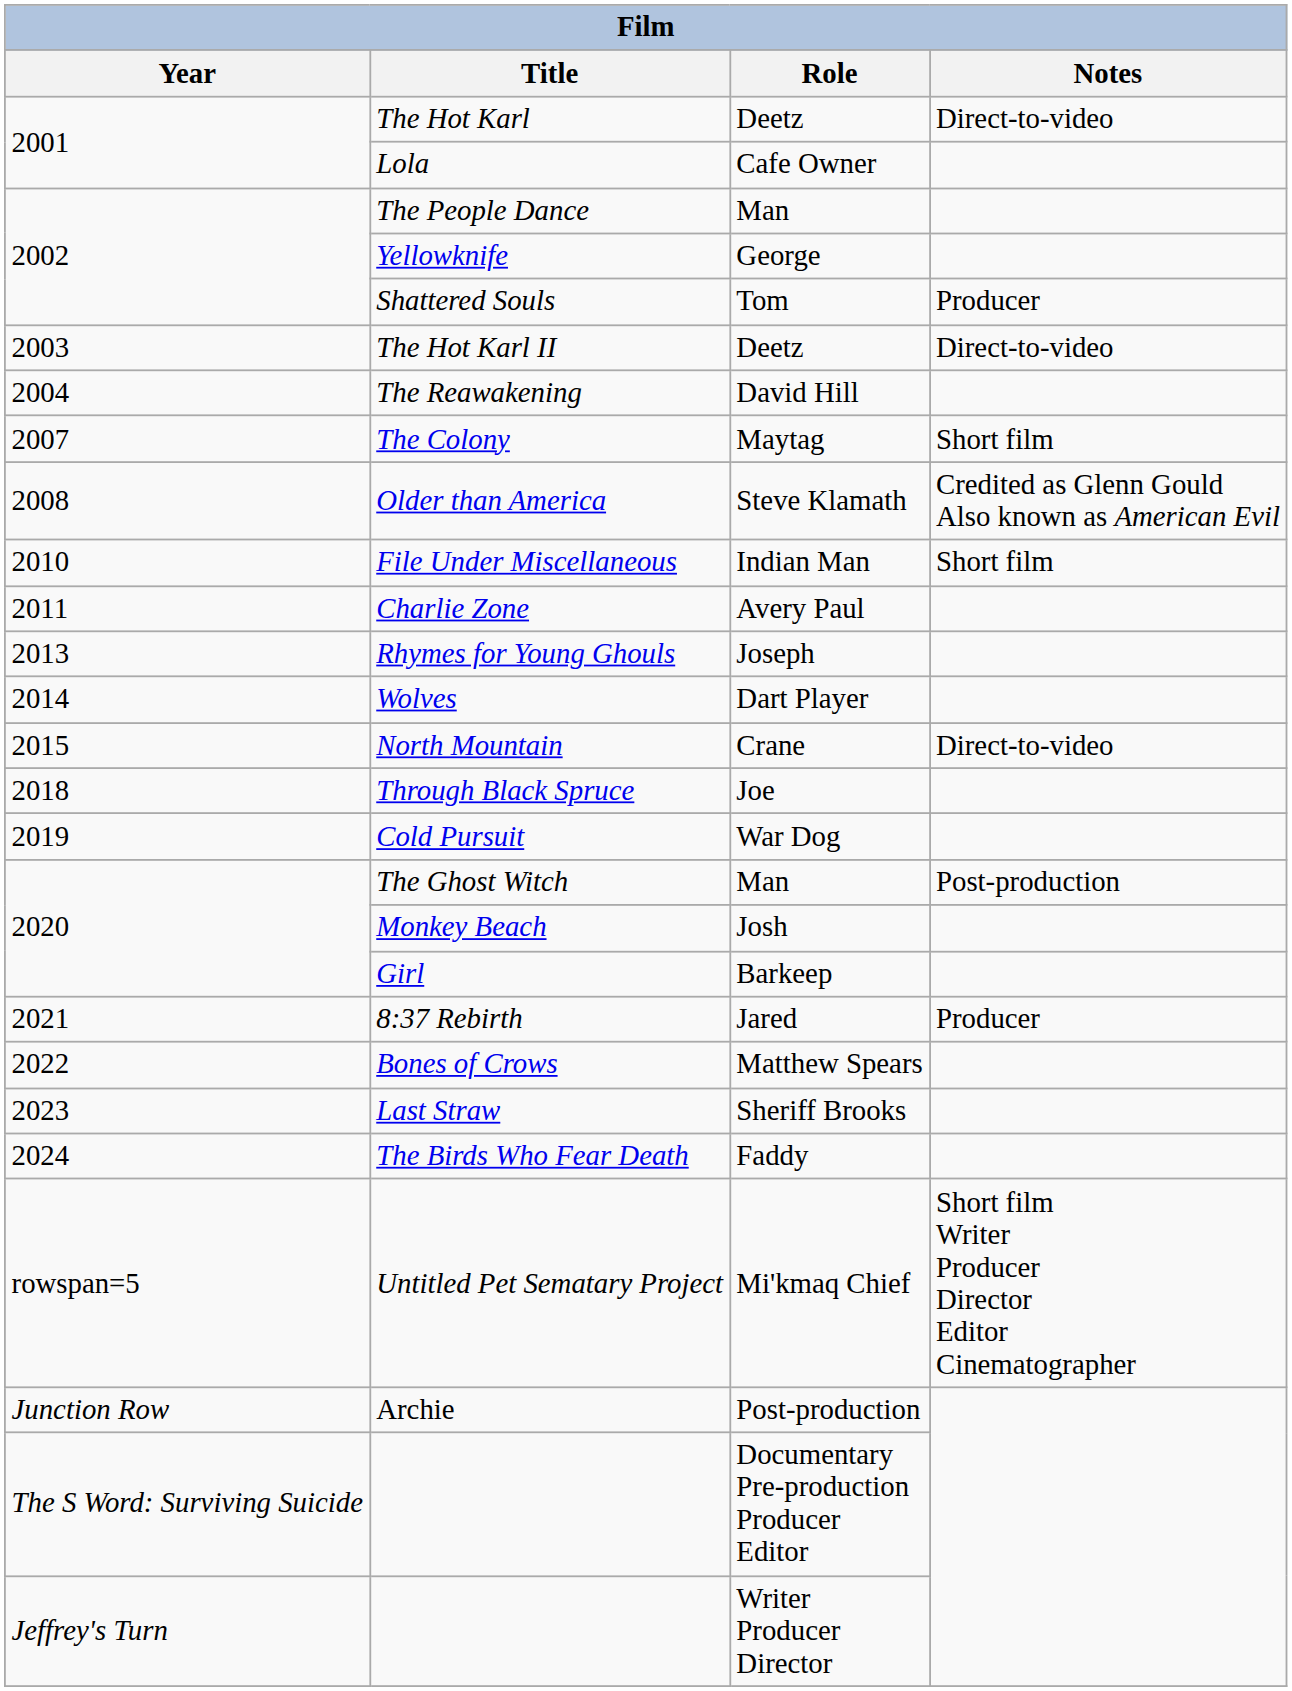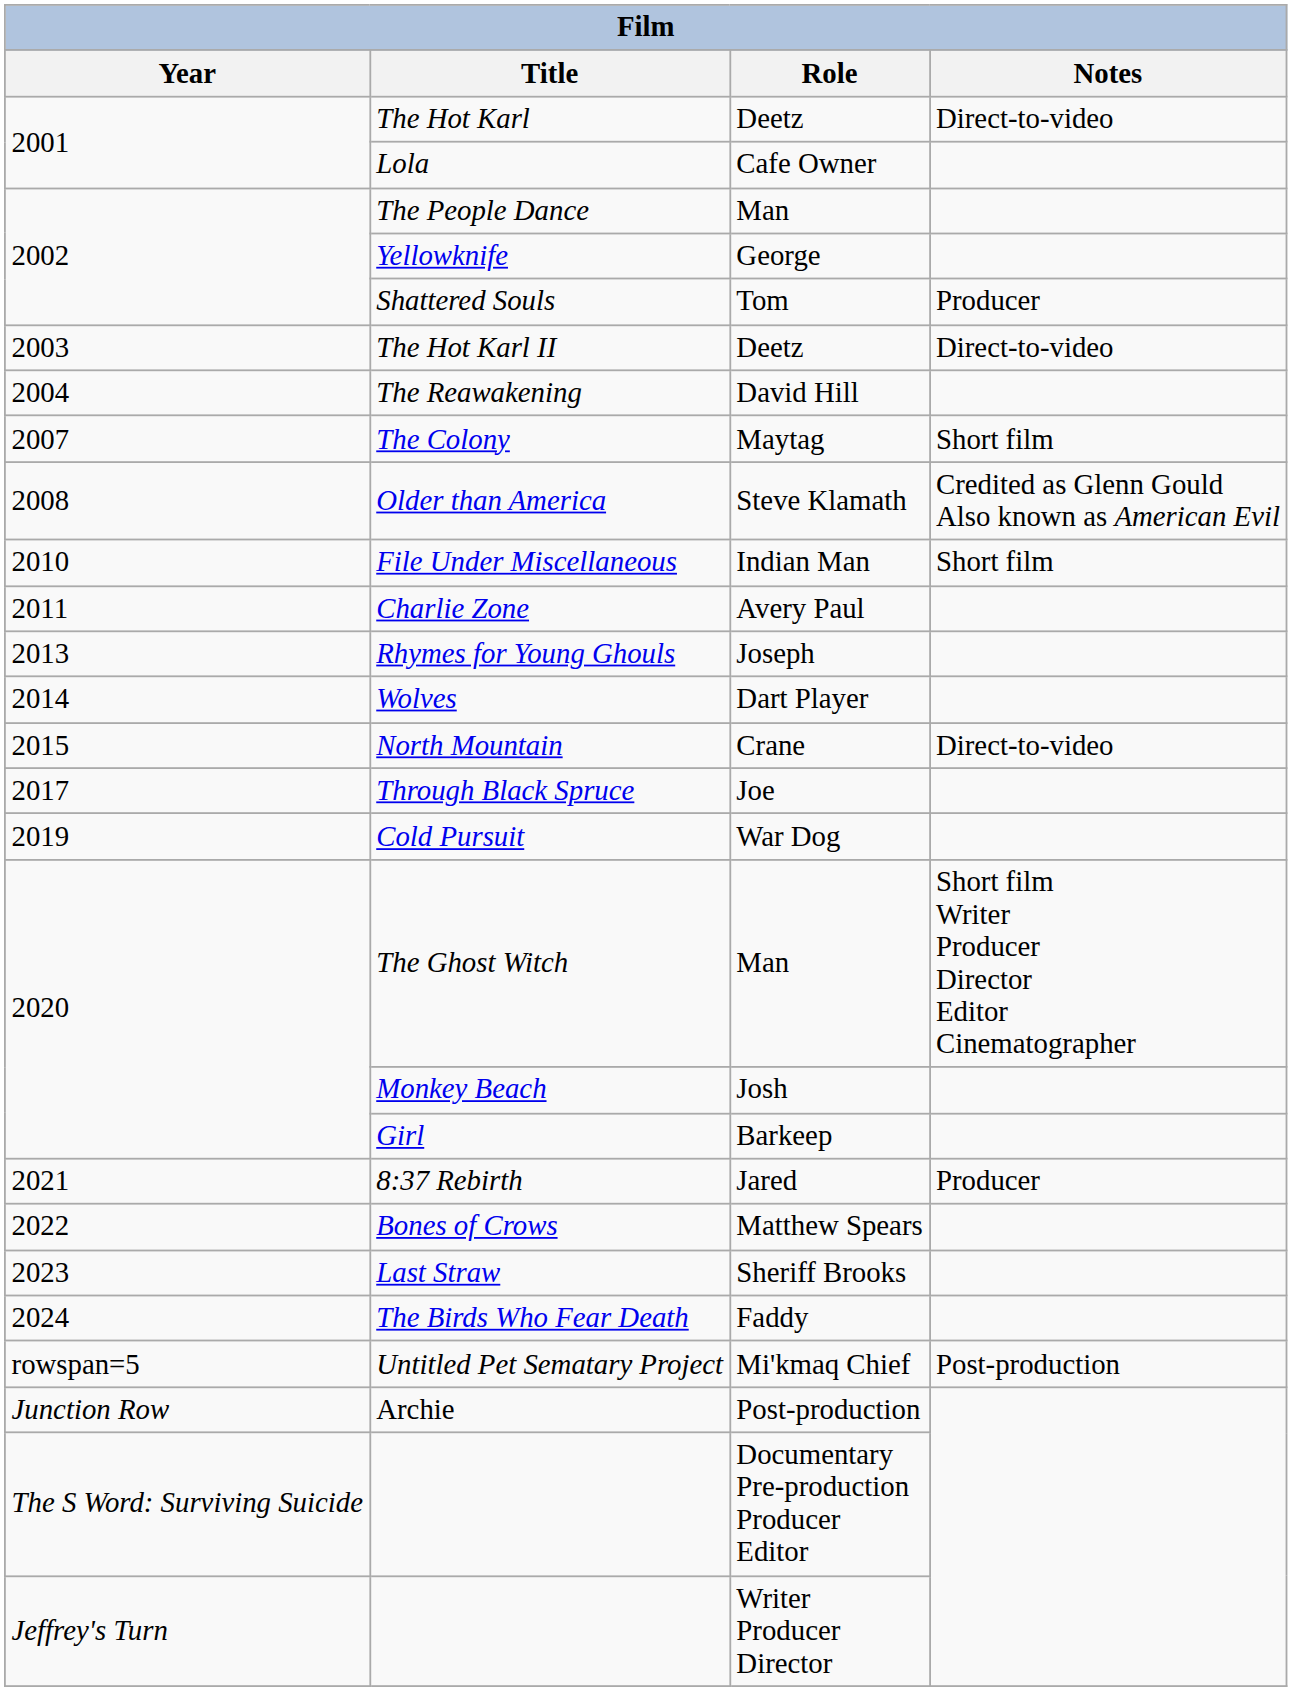(40, 790) 2018 -> (40, 790) 2017
(1028, 881) Post-production -> (1036, 962) Short film Writer Producer Director Editor Cinematographer
(1036, 1282) Short film Writer Producer Director Editor Cinematographer -> (1028, 1363) Post-production
